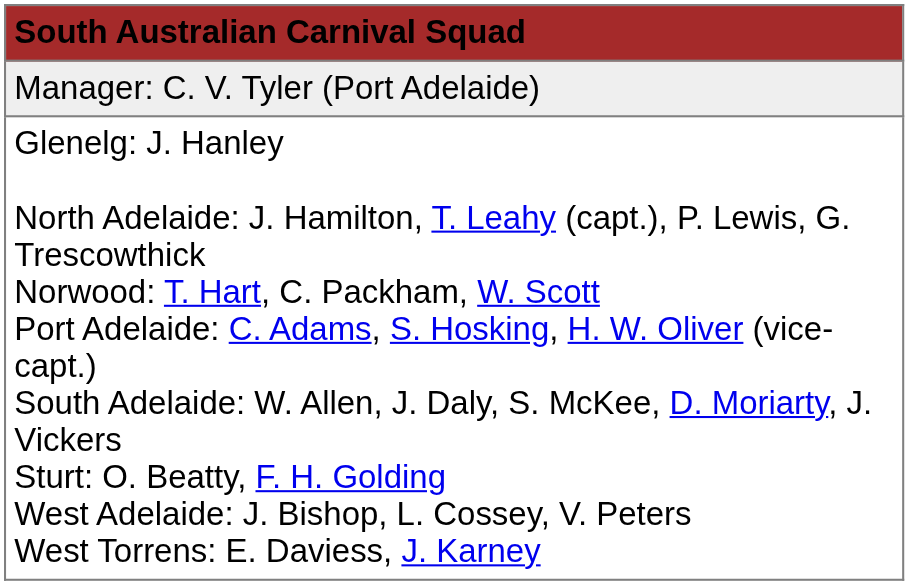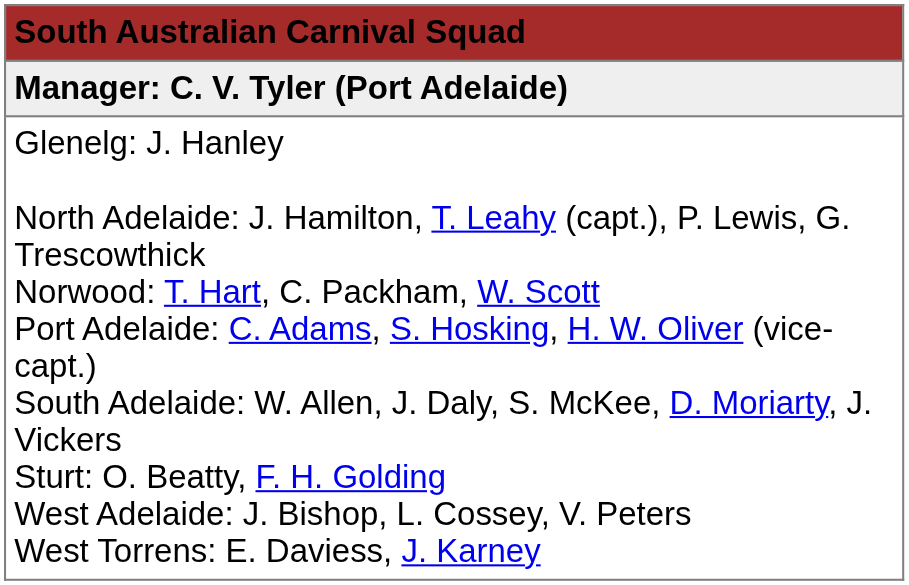(277, 87) normal -> (291, 87) bold
